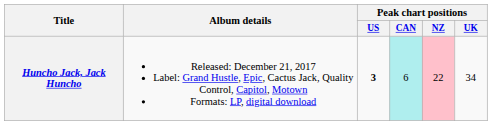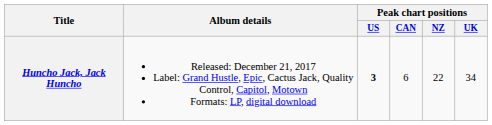(406, 78) paleturquoise background -> (406, 78) no background
(438, 78) pink background -> (438, 78) no background
